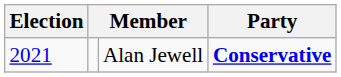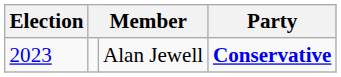(31, 54) 2021 -> (31, 54) 2023
